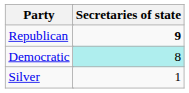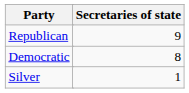(178, 35) bold -> (178, 35) normal
(178, 56) paleturquoise background -> (178, 56) no background
